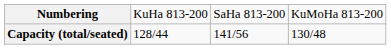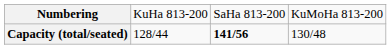(231, 34) normal -> (231, 34) bold
